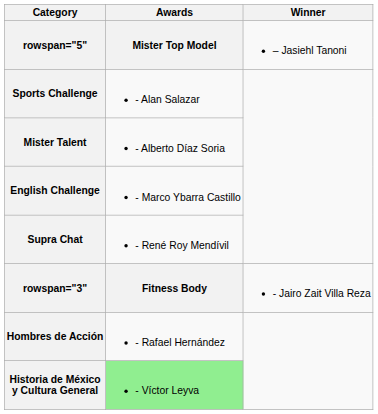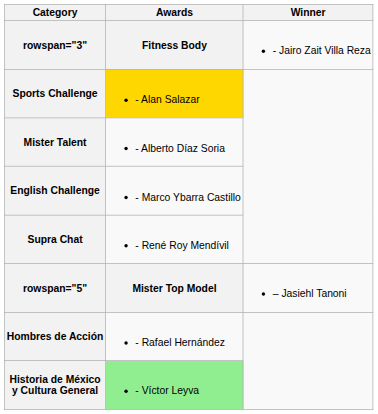rows swapped: (55, 45) <-> (55, 288)
(174, 100) no background -> (174, 100) gold background
